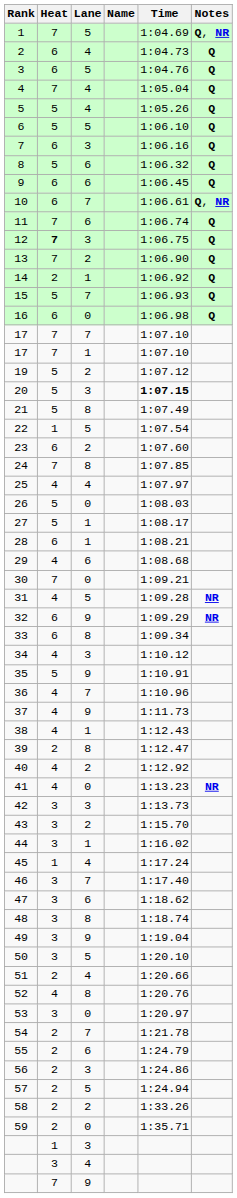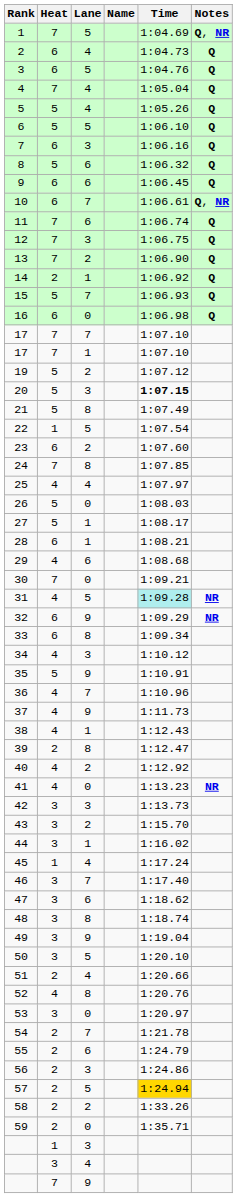(54, 240) bold -> (54, 240) normal
(165, 598) no background -> (165, 598) paleturquoise background
(165, 1089) no background -> (165, 1089) gold background
